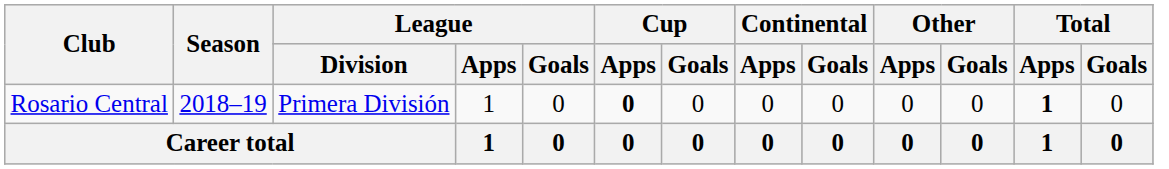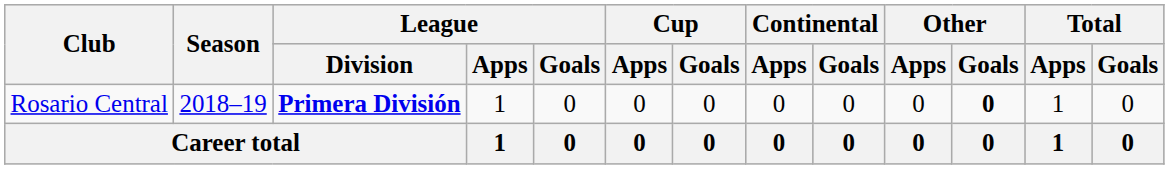(364, 103) normal -> (369, 103) bold
(628, 103) bold -> (639, 103) normal
(977, 103) normal -> (988, 103) bold
(1047, 103) bold -> (1058, 103) normal
